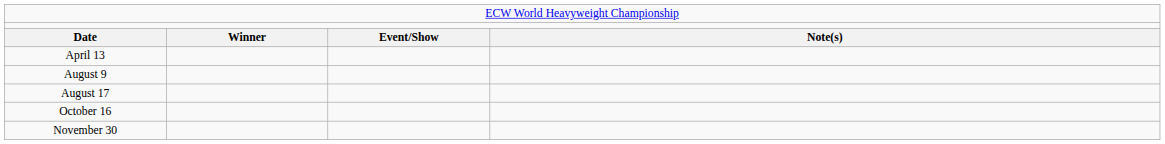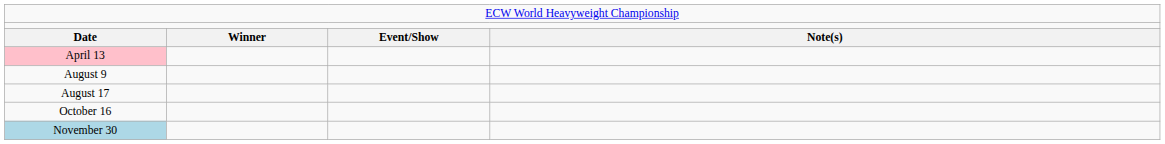(85, 56) no background -> (85, 56) pink background
(85, 130) no background -> (85, 130) lightblue background
